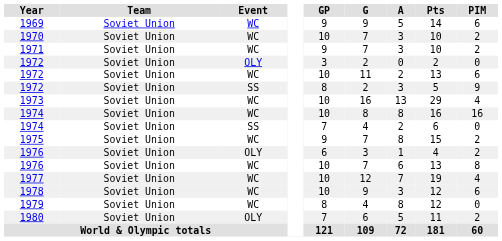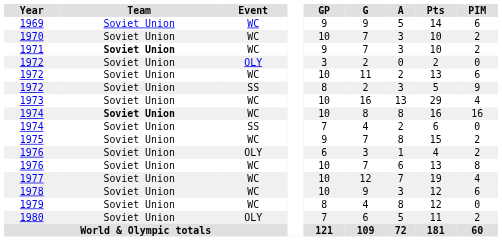(139, 49) normal -> (139, 49) bold
(139, 114) normal -> (139, 114) bold
